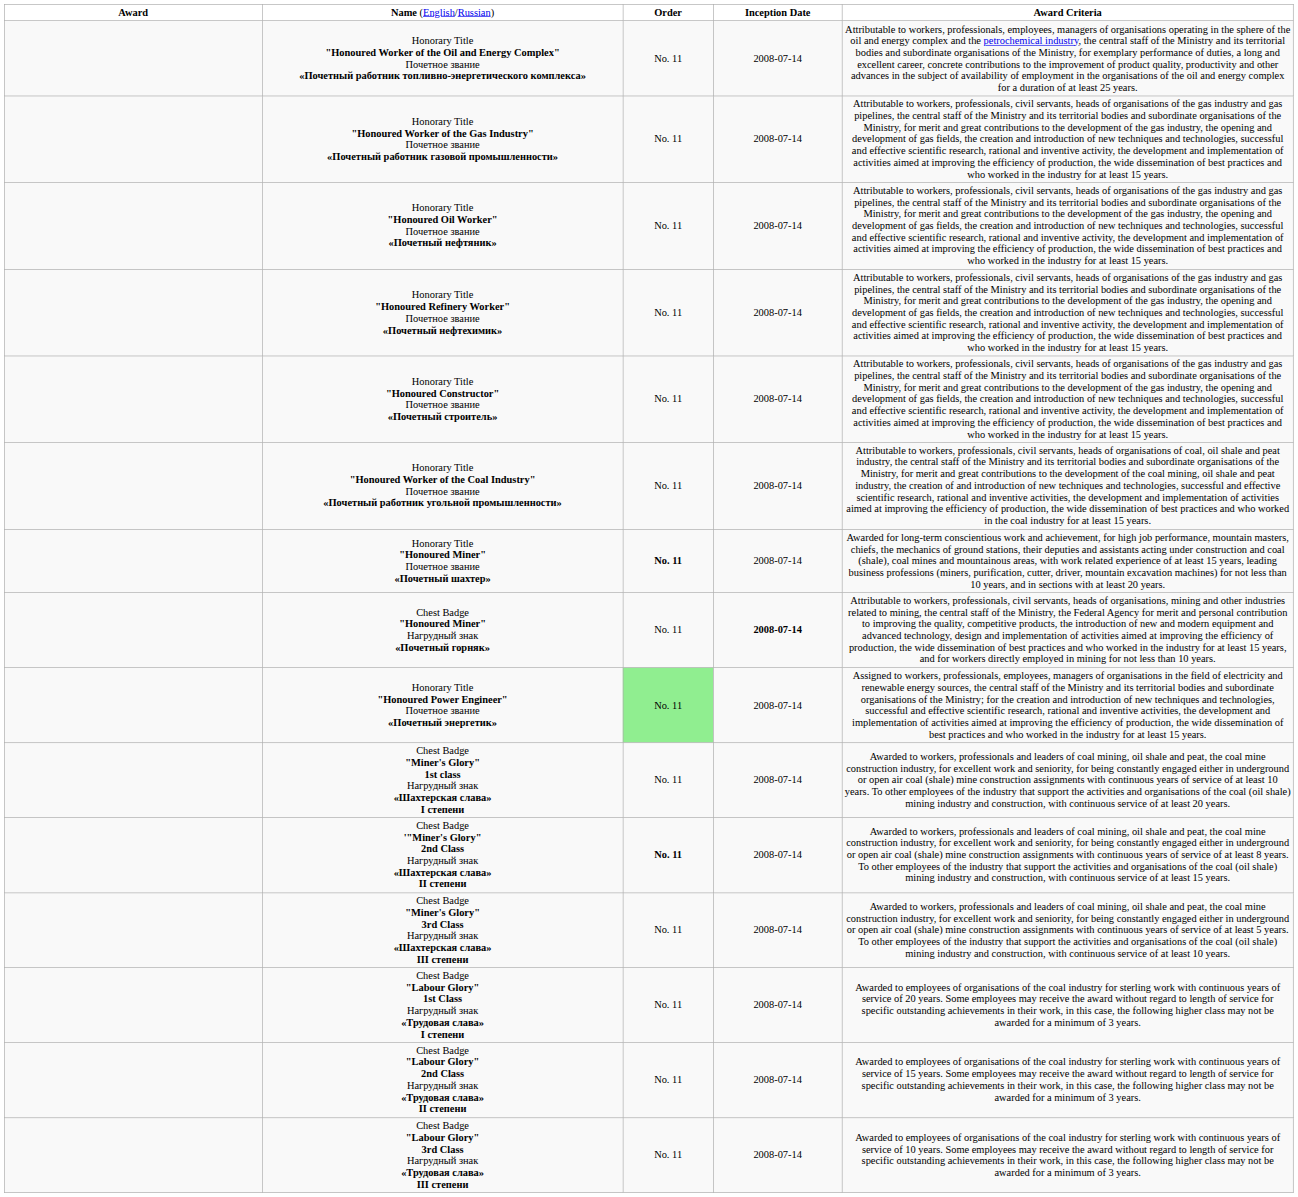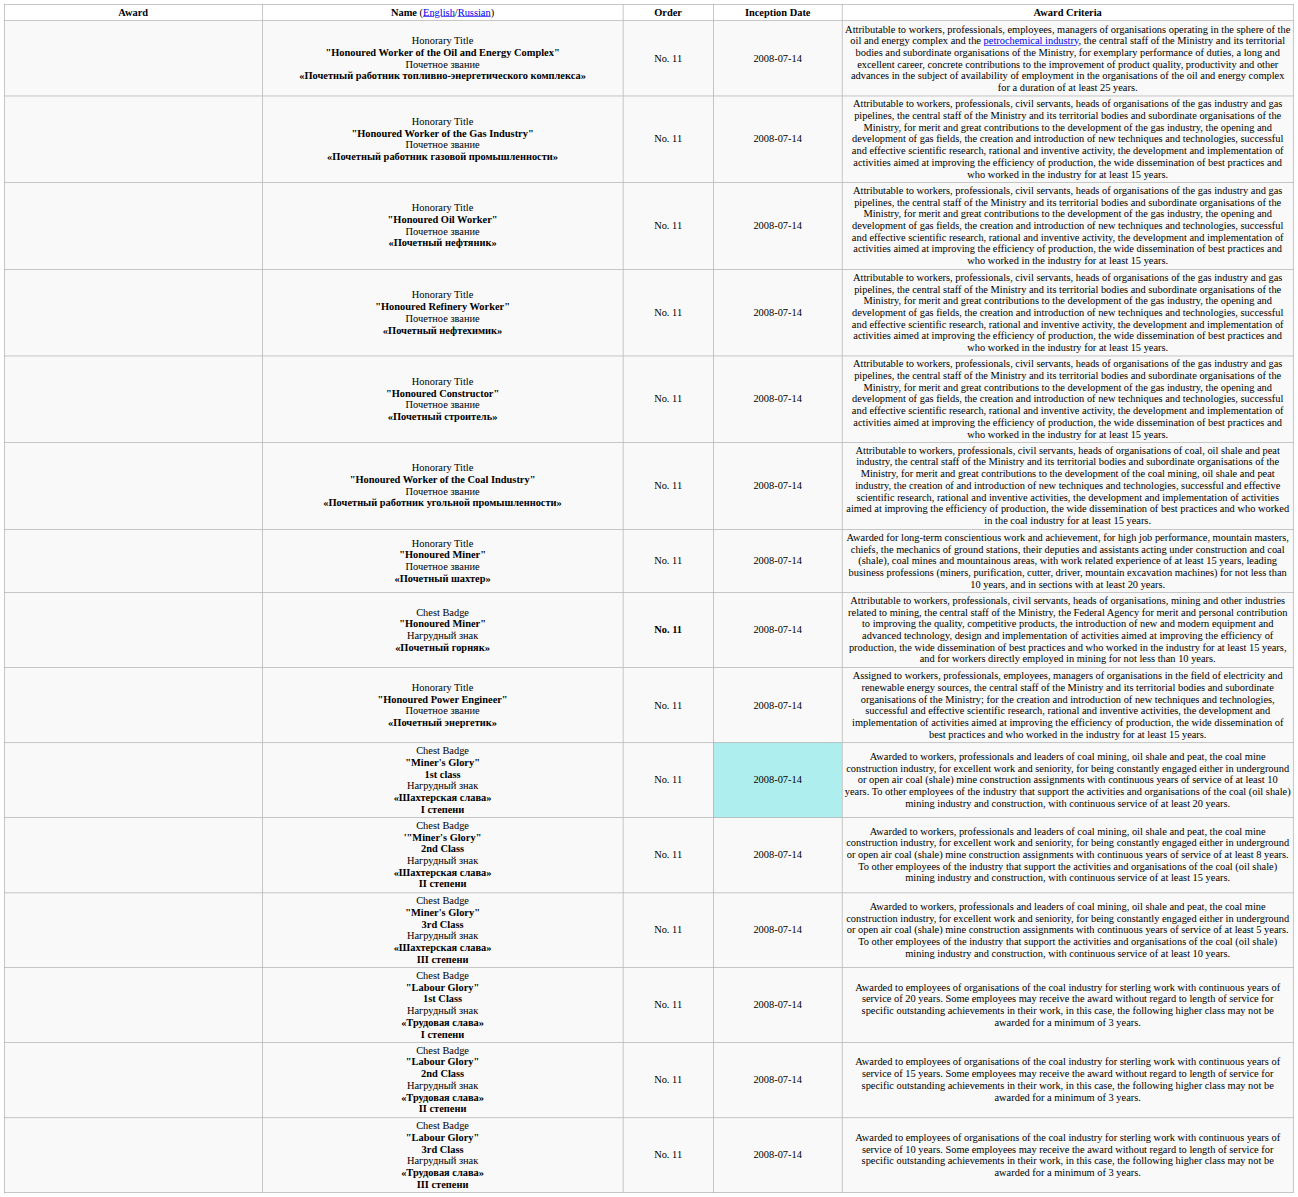(668, 561) bold -> (668, 561) normal
(668, 630) normal -> (668, 630) bold
(778, 630) bold -> (778, 630) normal
(668, 705) lightgreen background -> (668, 705) no background
(778, 780) no background -> (778, 780) paleturquoise background
(668, 855) bold -> (668, 855) normal
